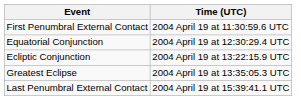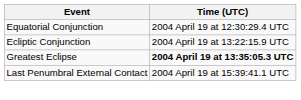- row: (77, 27)
(221, 73) normal -> (223, 57) bold
